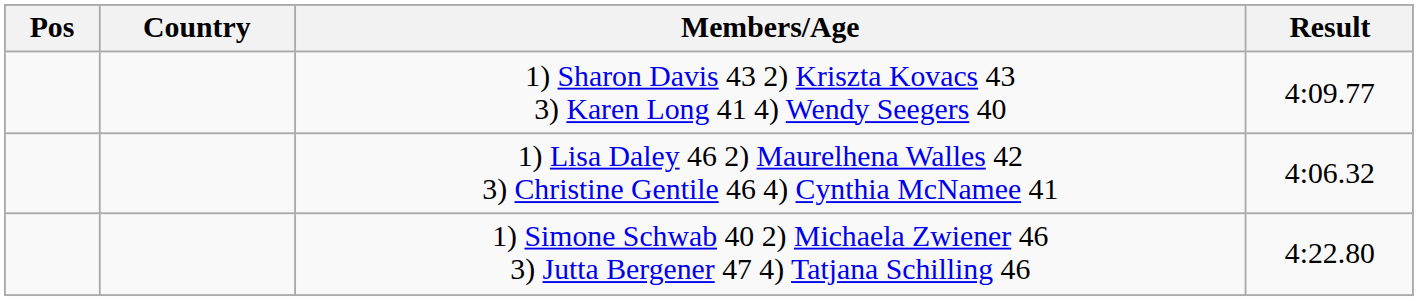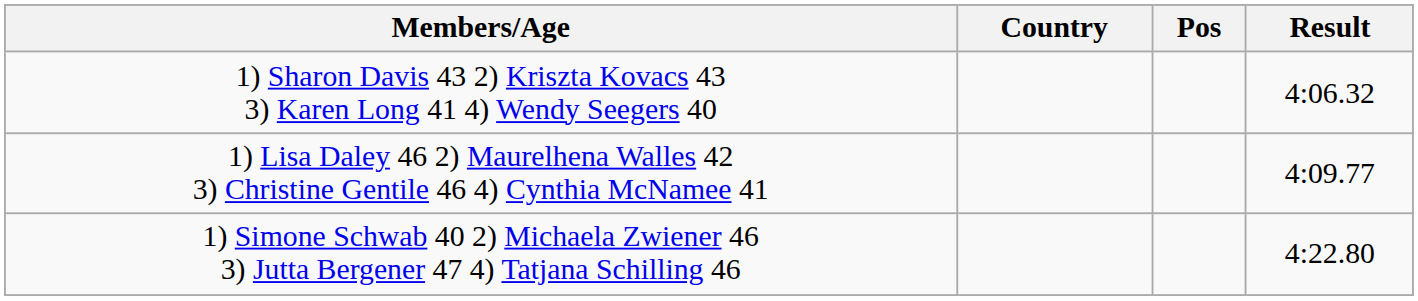columns swapped: (52, 28) <-> (770, 28)
(1330, 92) 4:09.77 -> (1330, 92) 4:06.32
(1330, 172) 4:06.32 -> (1330, 172) 4:09.77
